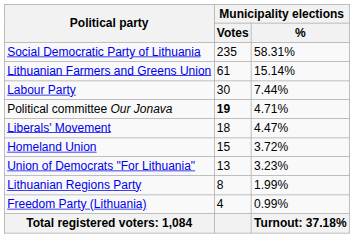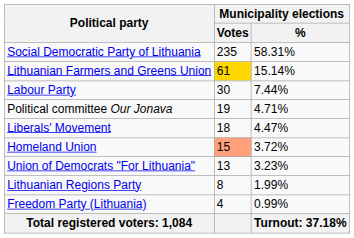(223, 71) no background -> (223, 71) gold background
(223, 109) bold -> (223, 109) normal
(223, 147) no background -> (223, 147) lightsalmon background
